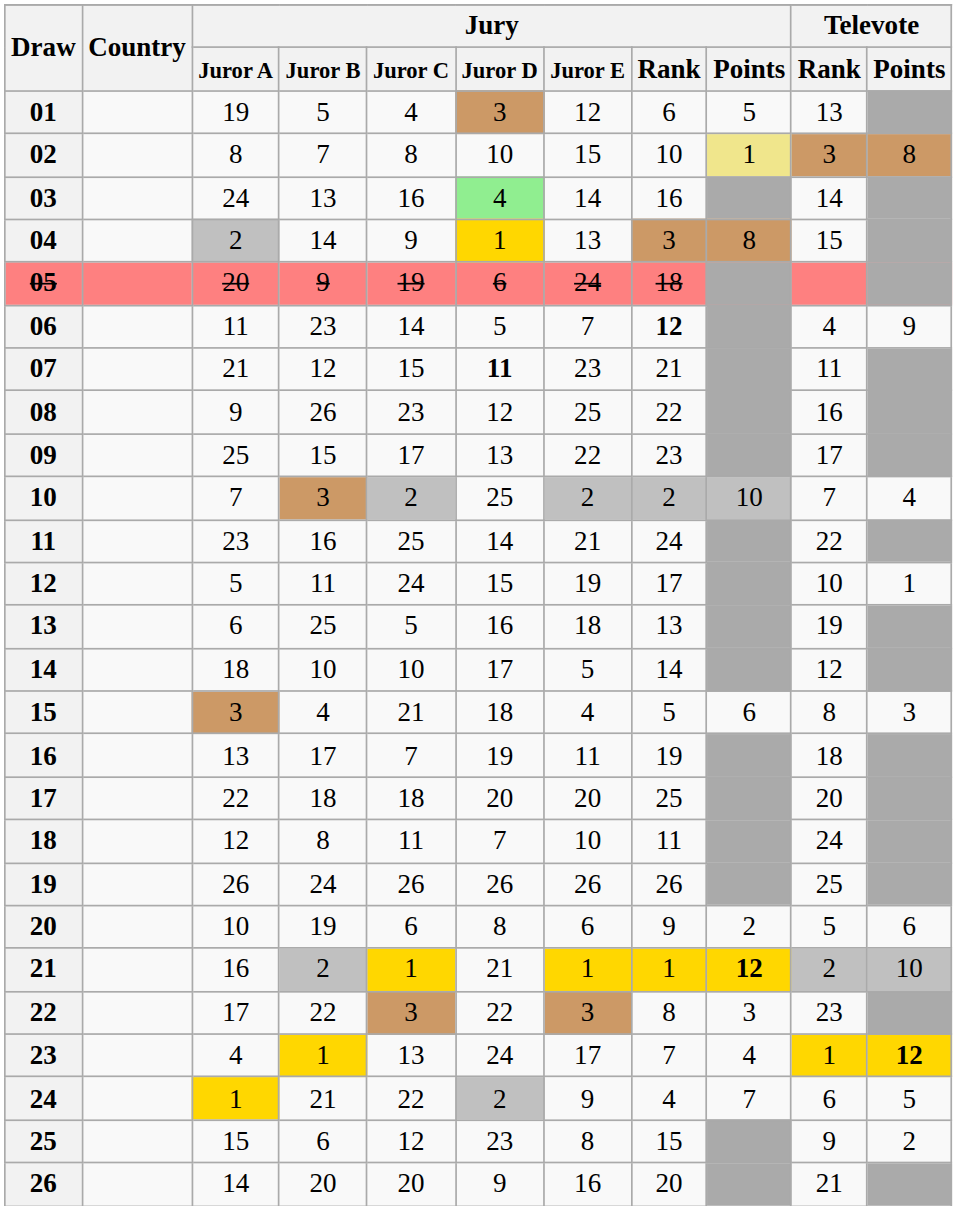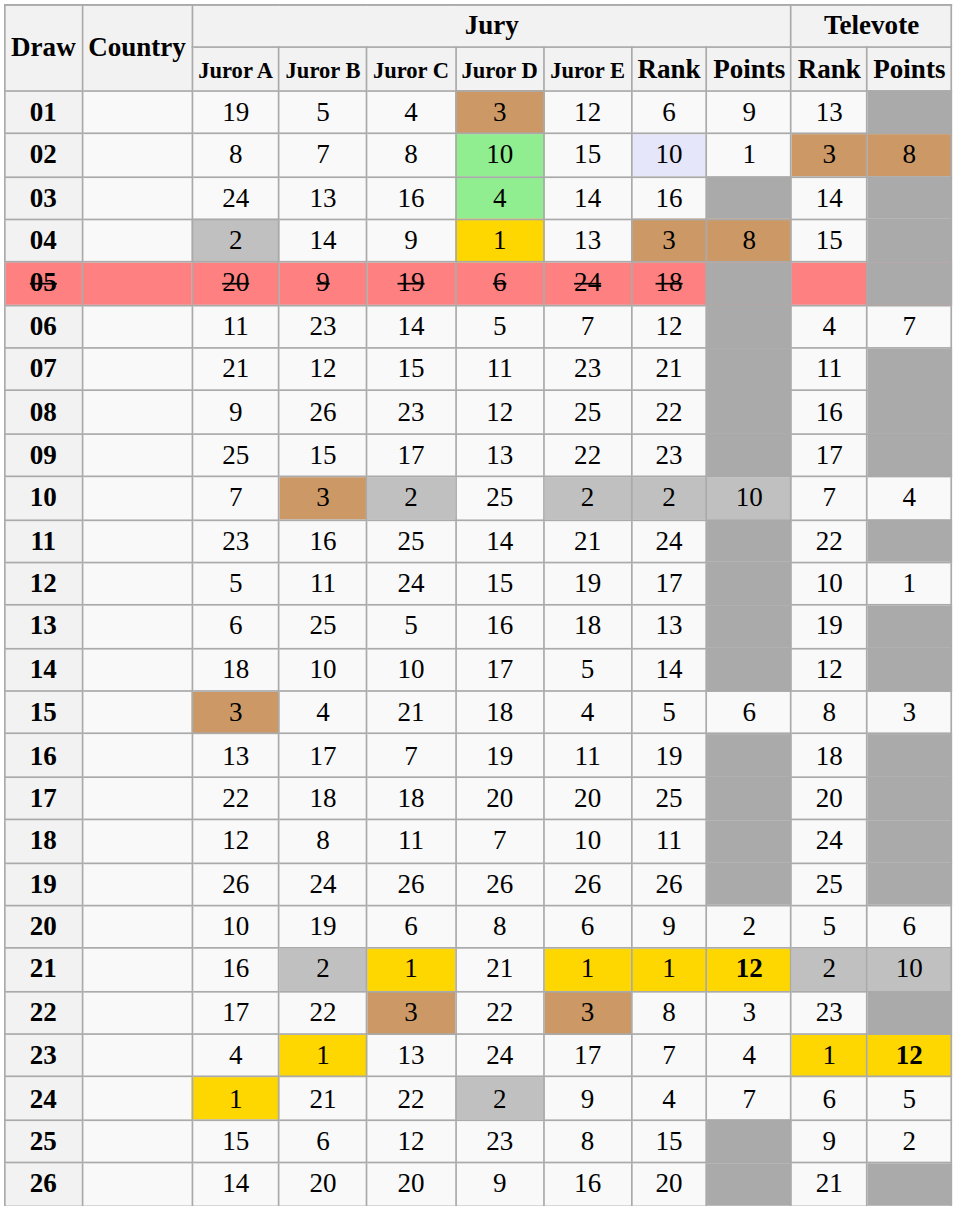(749, 111) 5 -> (749, 111) 9
(500, 154) no background -> (500, 154) lightgreen background
(669, 154) no background -> (669, 154) lavender background
(749, 154) khaki background -> (749, 154) no background
(669, 326) bold -> (669, 326) normal
(909, 326) 9 -> (909, 326) 7
(500, 369) bold -> (500, 369) normal
